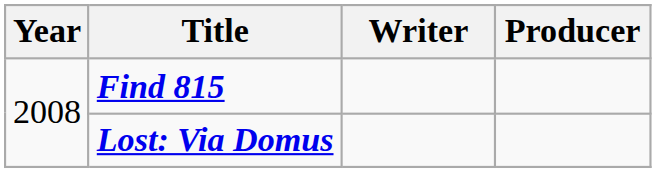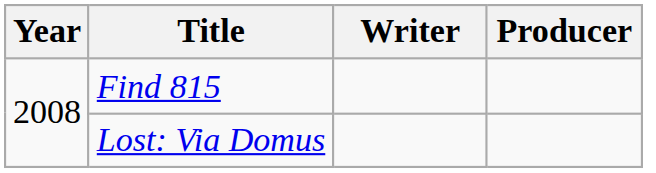(161, 85) bold -> (159, 85) normal
(215, 139) bold -> (211, 139) normal
